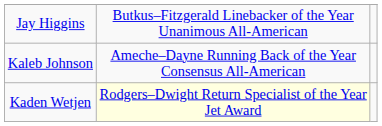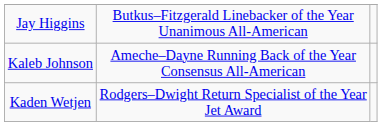(233, 102) lightyellow background -> (233, 102) no background
